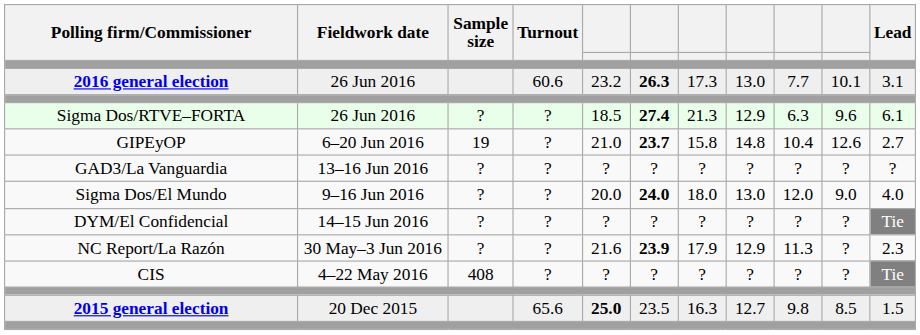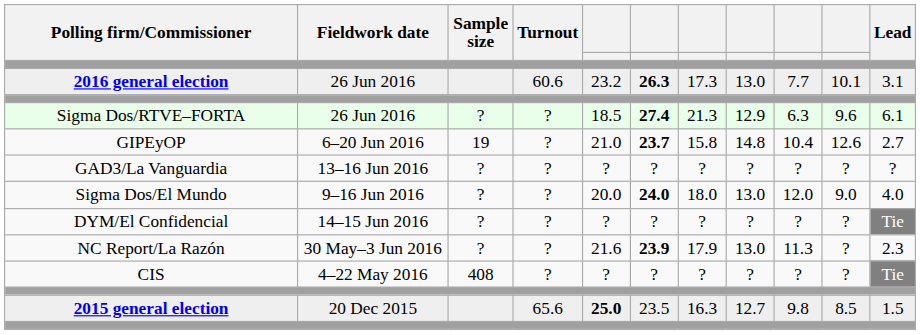(750, 247) 12.9 -> (750, 247) 13.0
